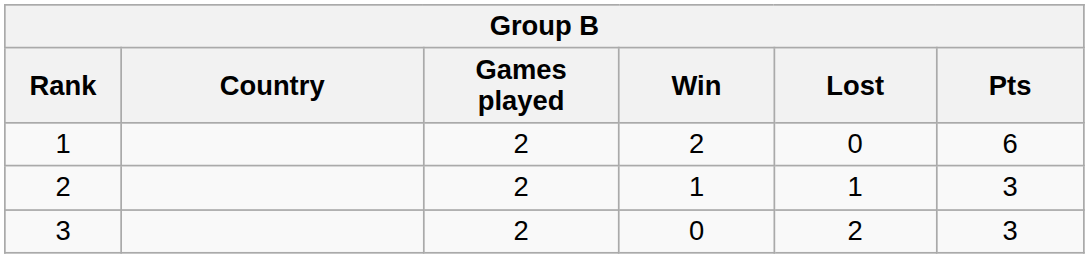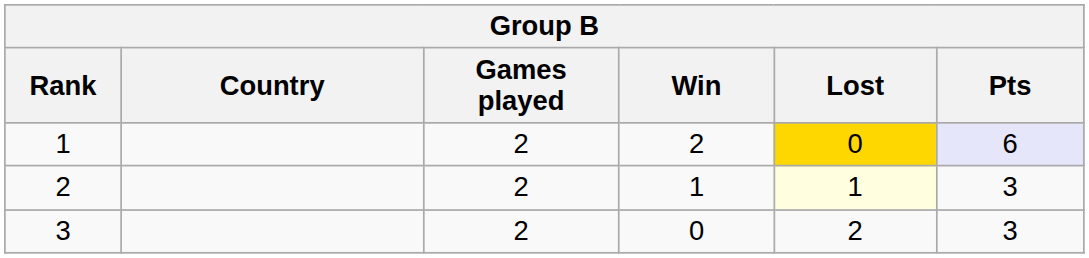(855, 143) no background -> (855, 143) gold background
(1010, 143) no background -> (1010, 143) lavender background
(855, 187) no background -> (855, 187) lightyellow background
